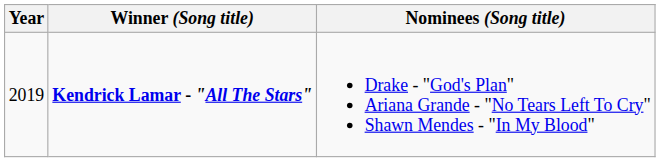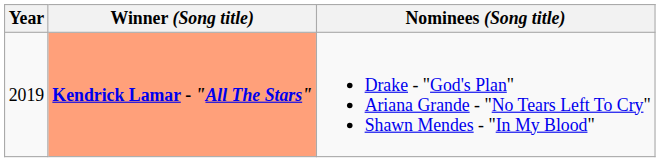(182, 94) no background -> (182, 94) lightsalmon background
